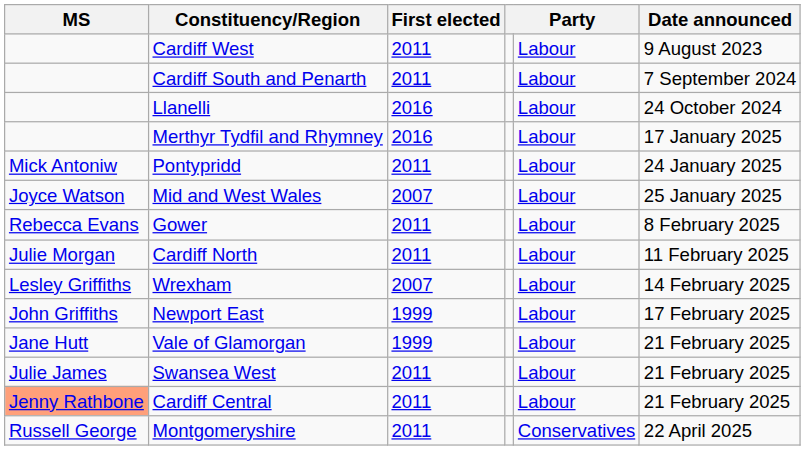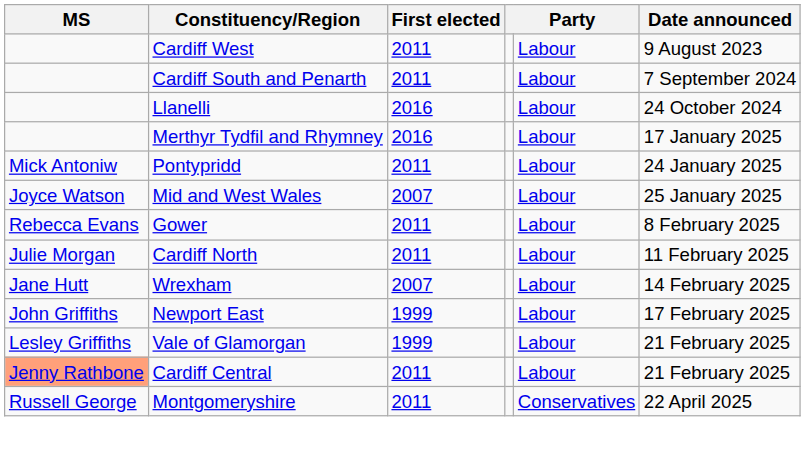(70, 284) Lesley Griffiths -> (49, 284) Jane Hutt
(49, 342) Jane Hutt -> (70, 342) Lesley Griffiths
- row: (214, 372)
